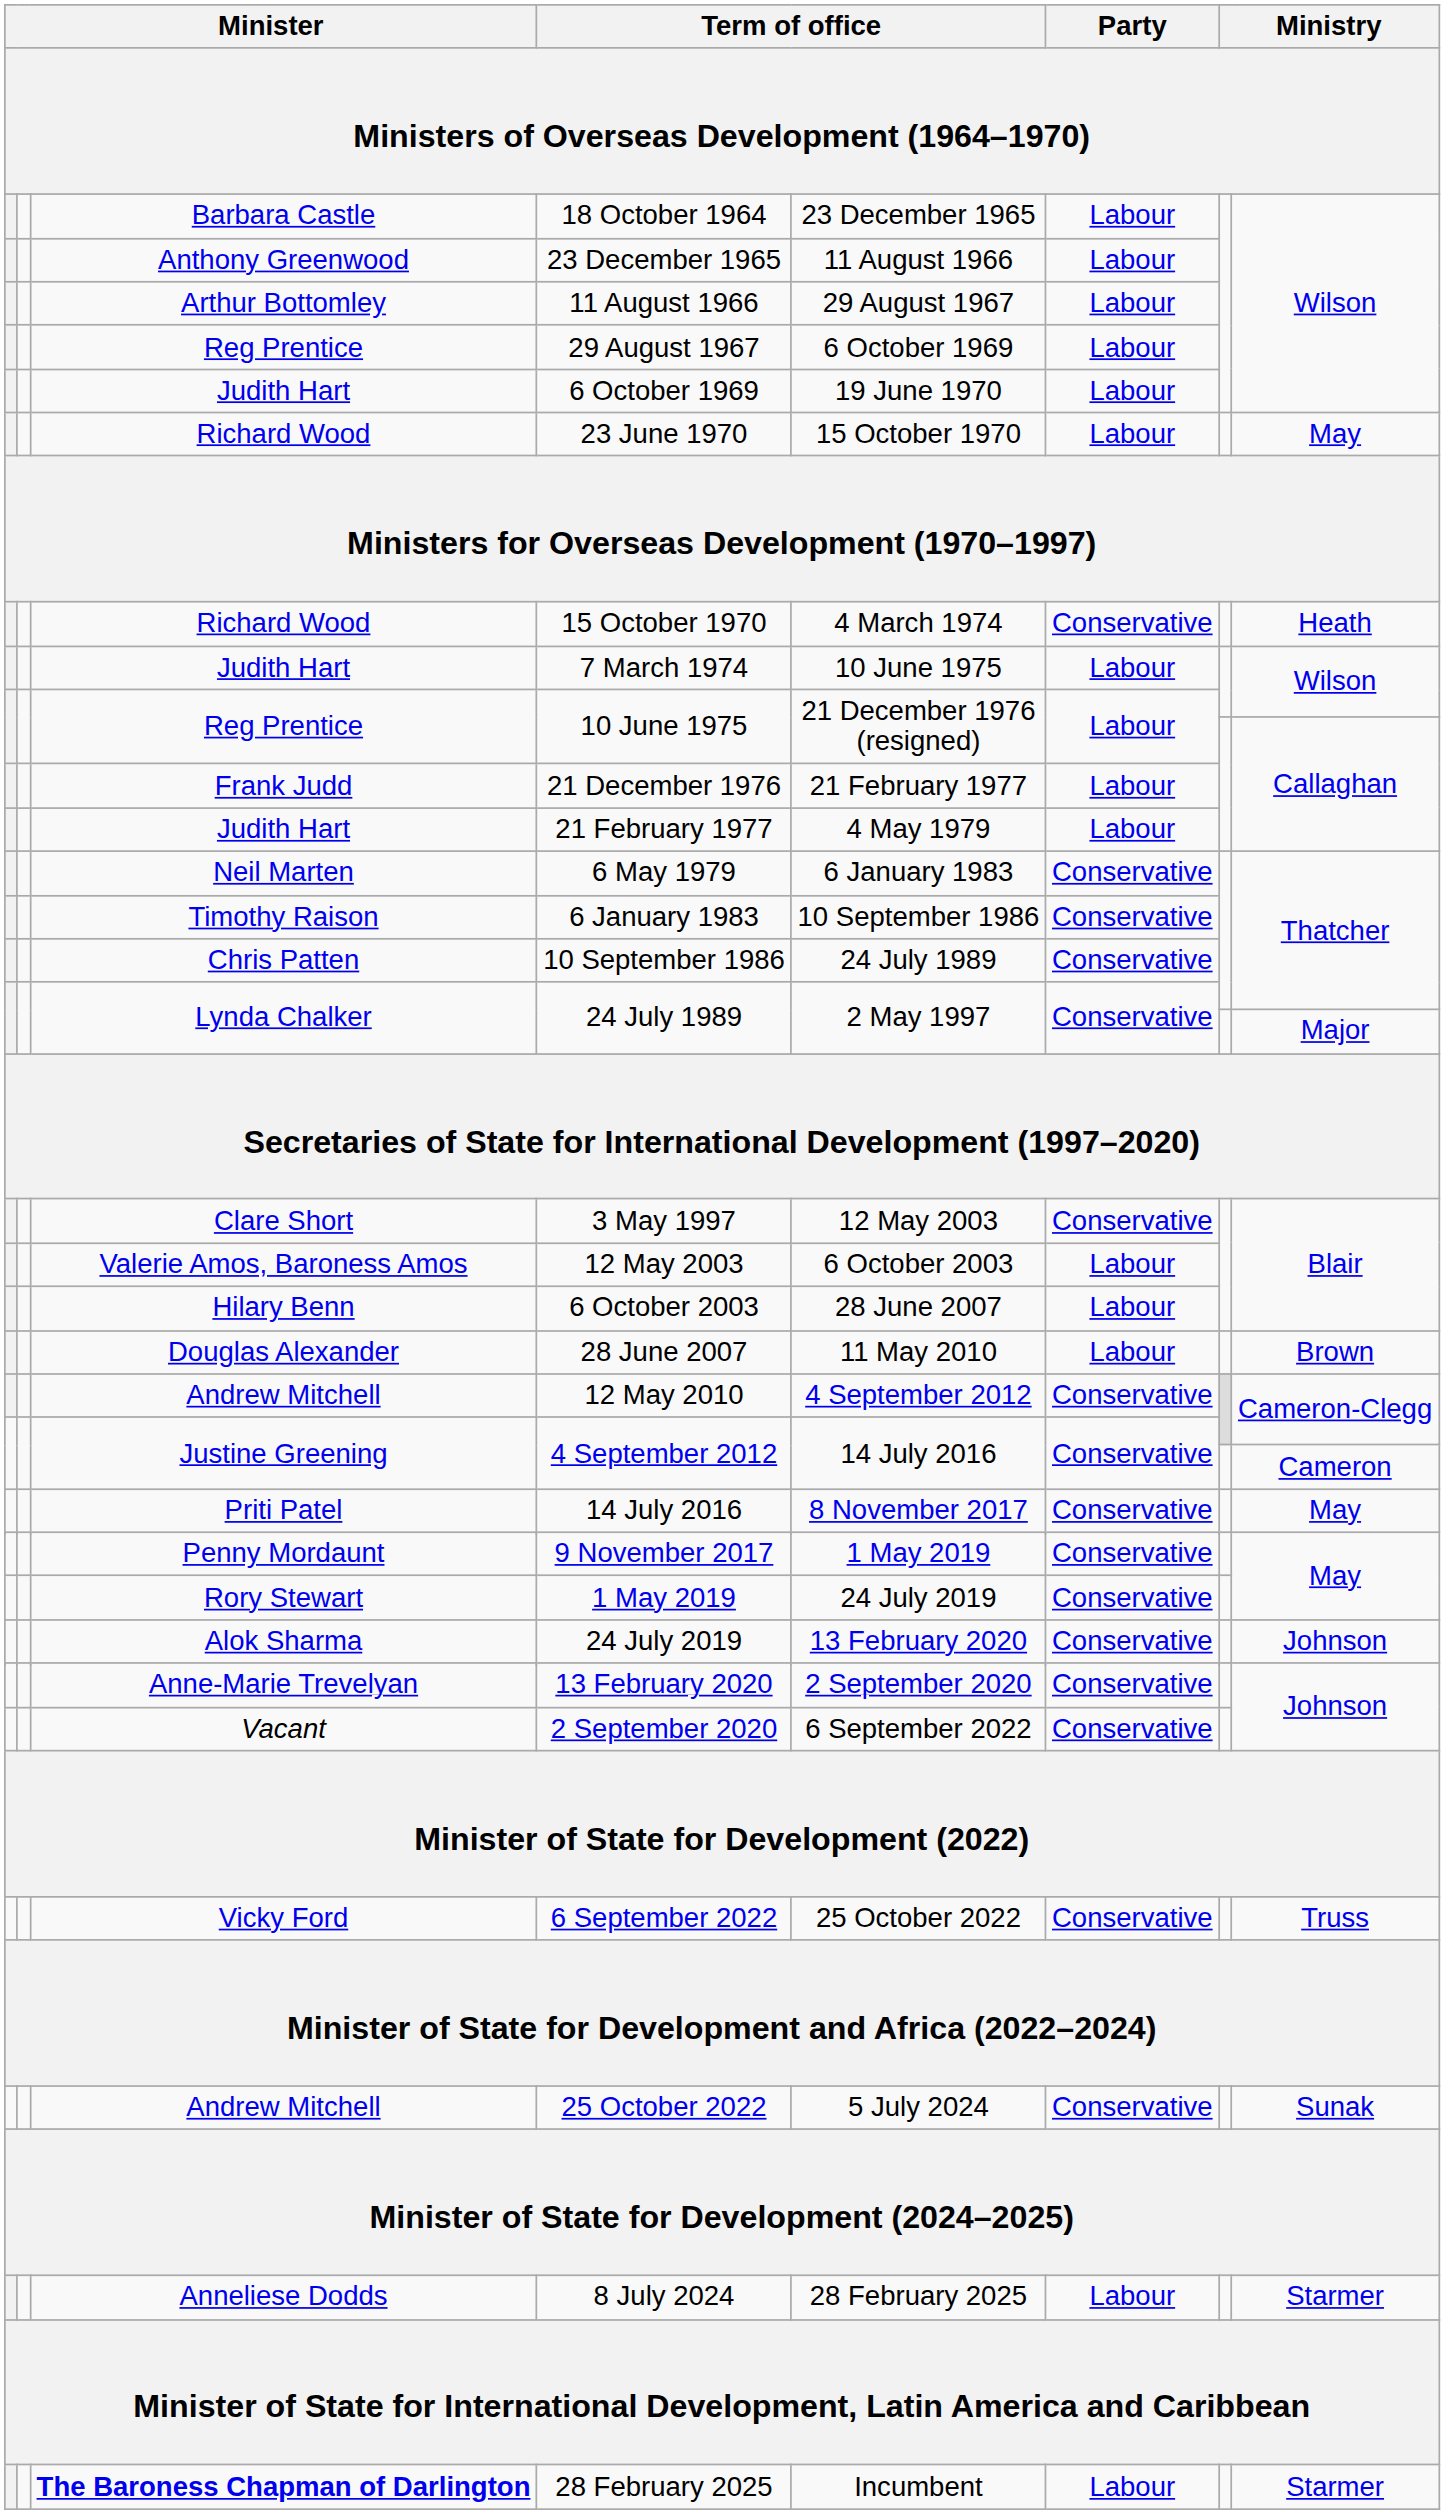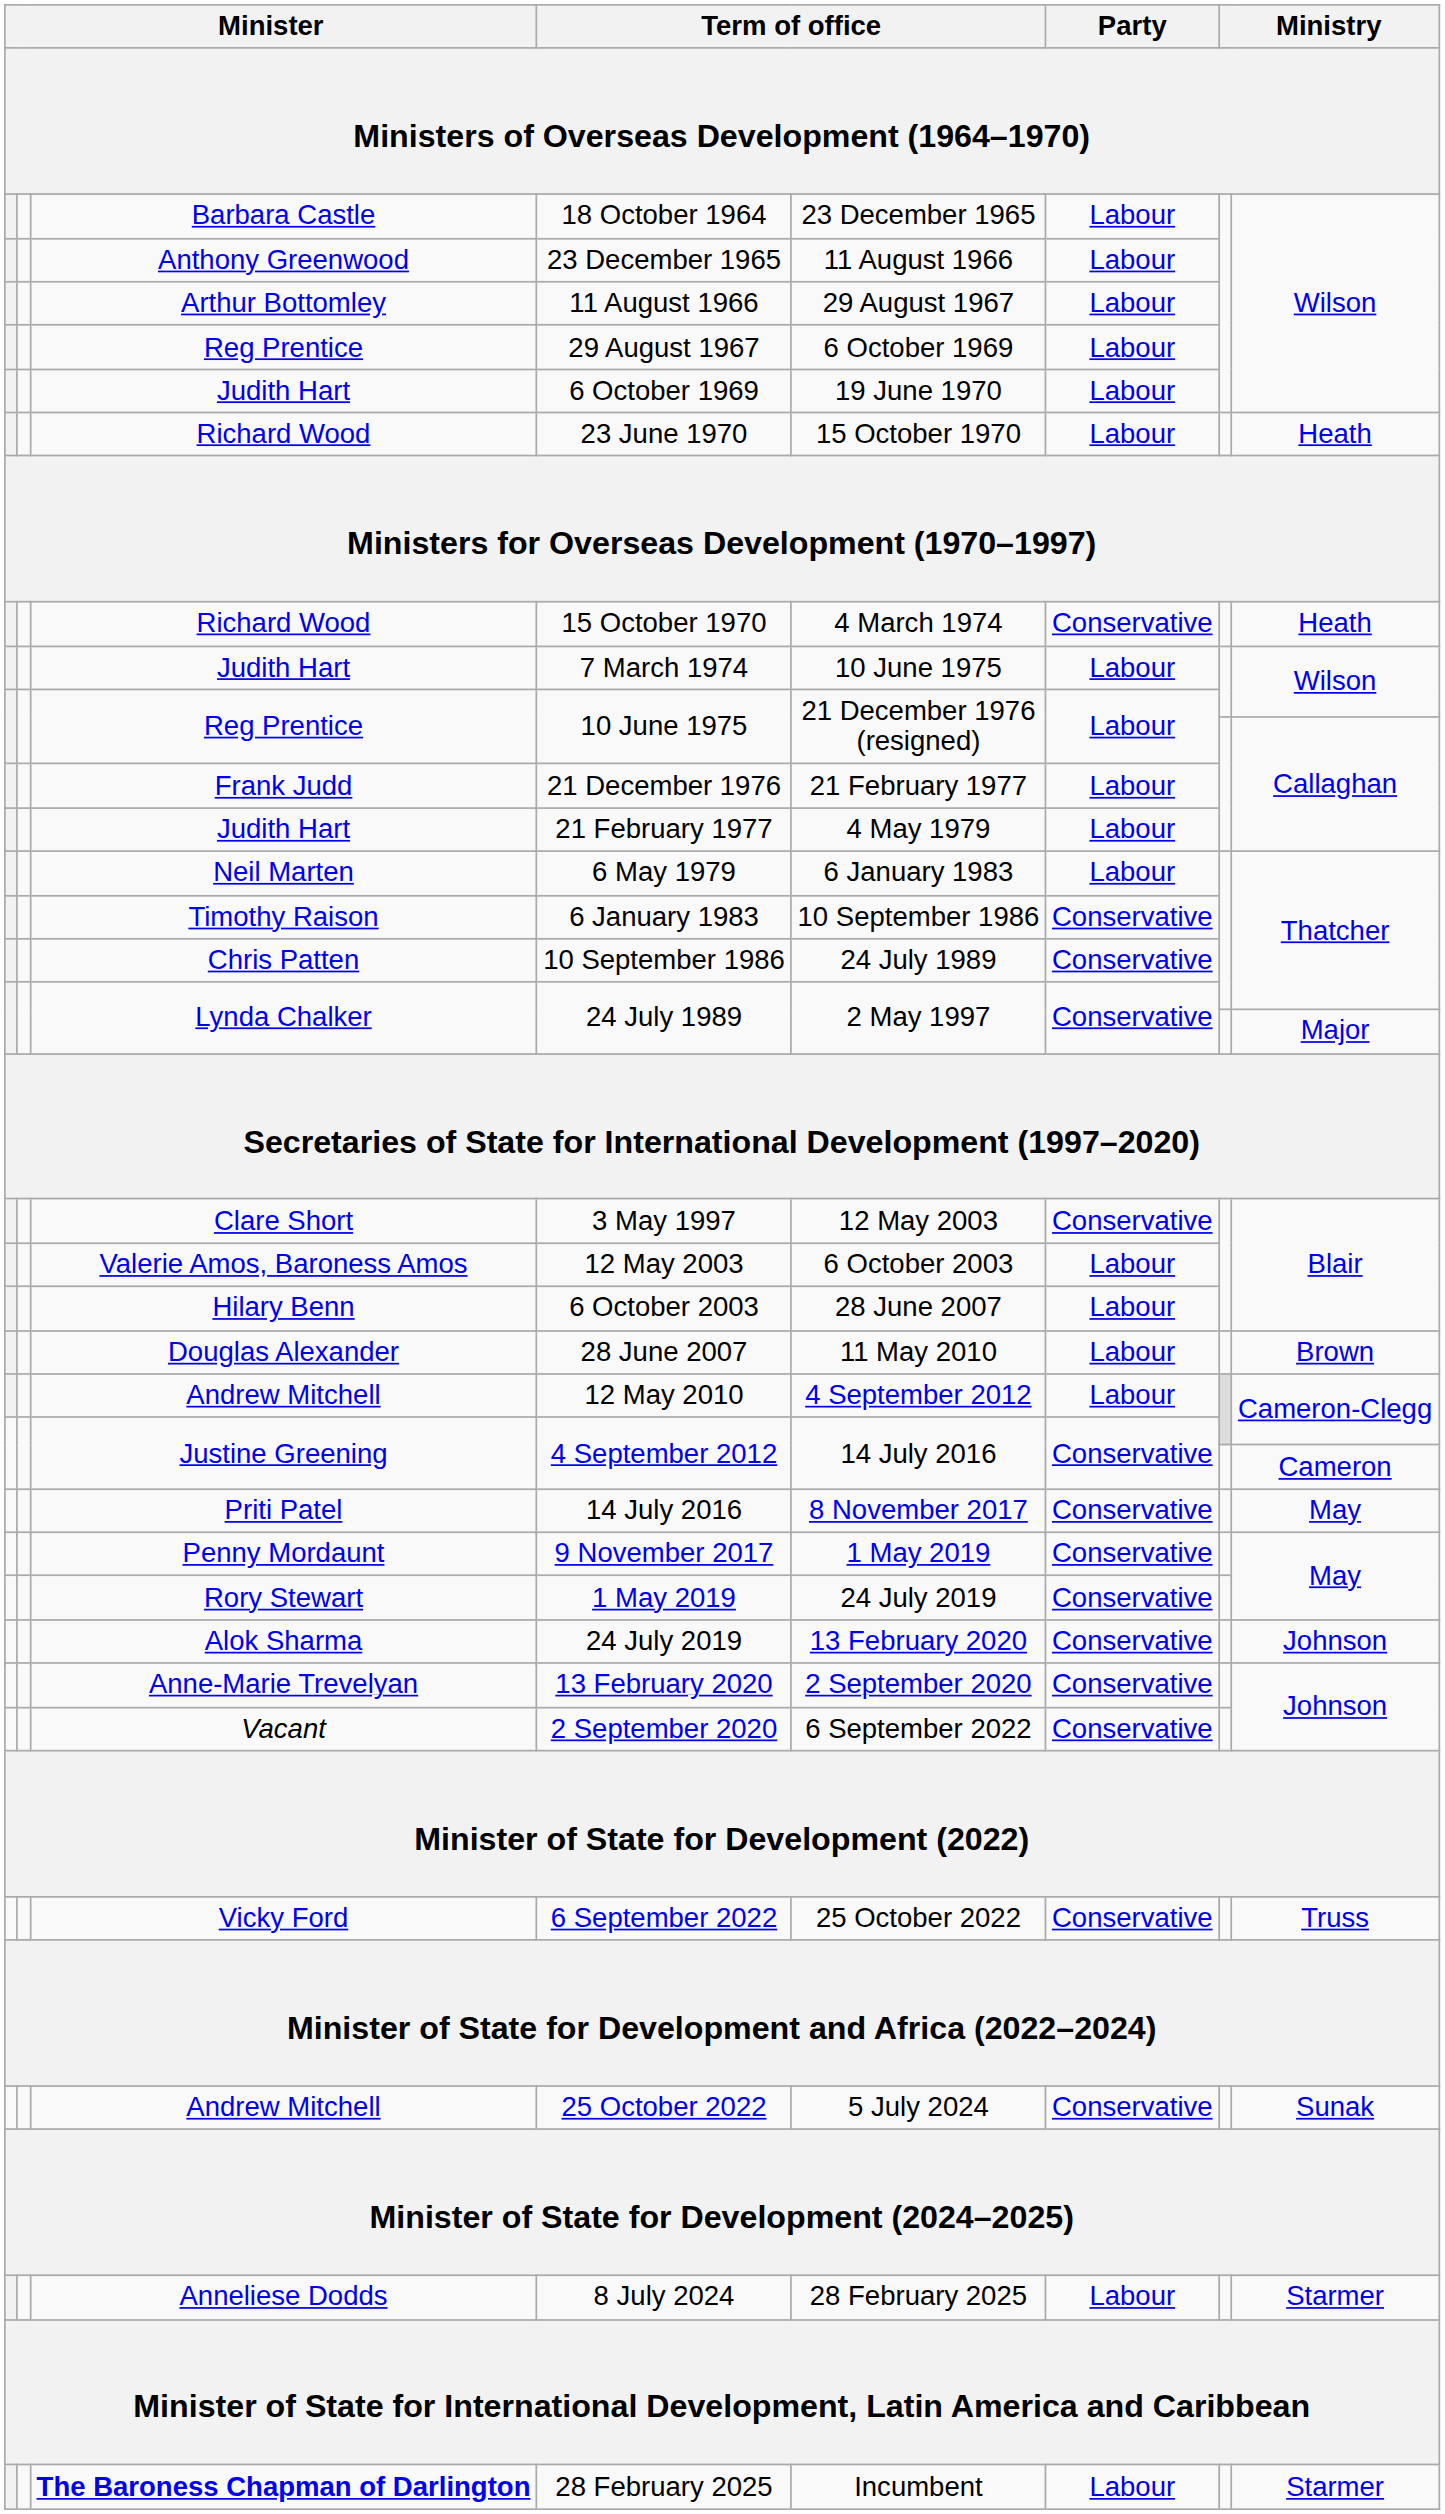(1335, 434) May -> (1335, 434) Heath
(1132, 872) Conservative -> (1132, 872) Labour
(1132, 1395) Conservative -> (1132, 1395) Labour
